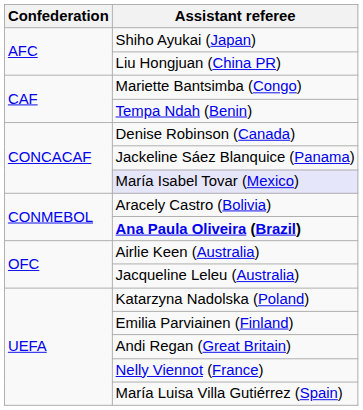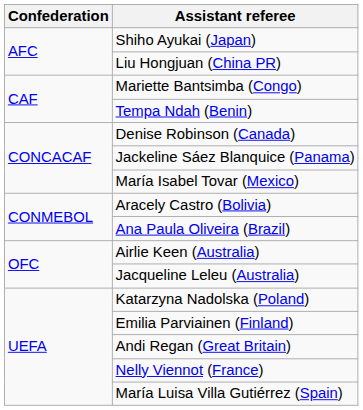(207, 181) lavender background -> (207, 181) no background
(208, 228) bold -> (203, 228) normal
